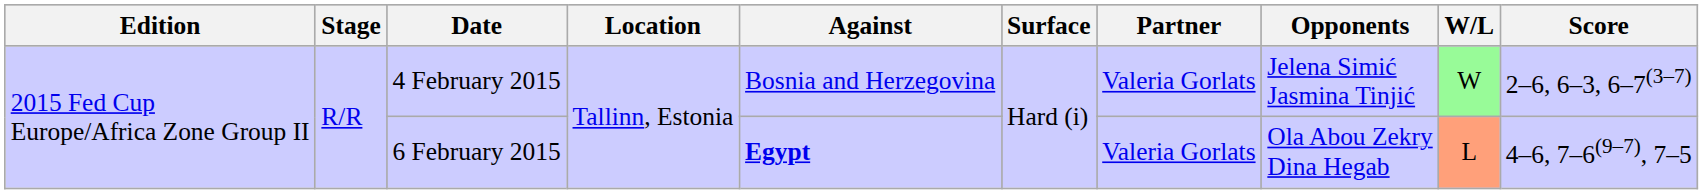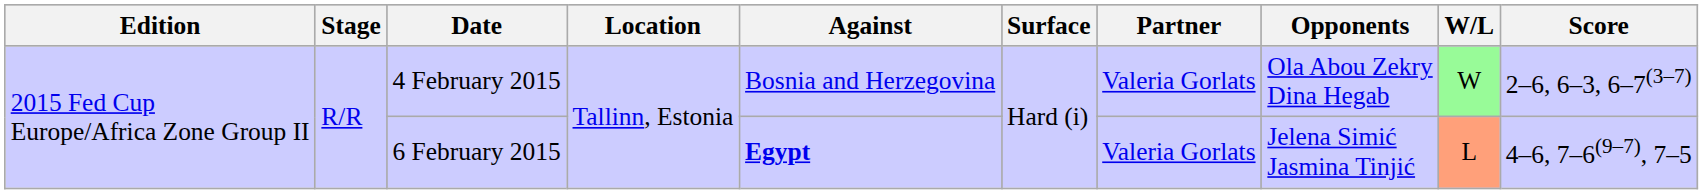(1341, 80) Jelena Simić Jasmina Tinjić -> (1350, 80) Ola Abou Zekry Dina Hegab
(1350, 151) Ola Abou Zekry Dina Hegab -> (1341, 151) Jelena Simić Jasmina Tinjić
